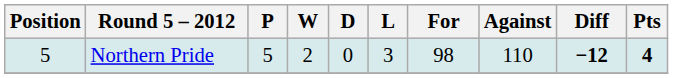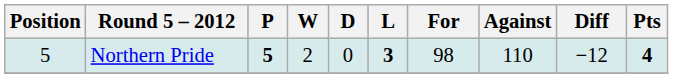(268, 55) normal -> (268, 55) bold
(388, 55) normal -> (388, 55) bold
(592, 55) bold -> (592, 55) normal
